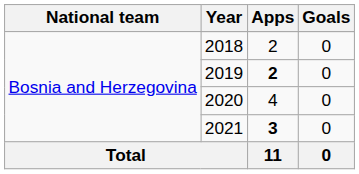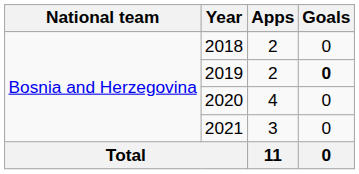(273, 73) bold -> (273, 73) normal
(326, 73) normal -> (326, 73) bold
(273, 127) bold -> (273, 127) normal
